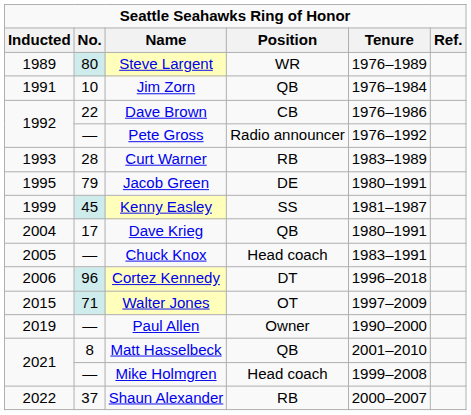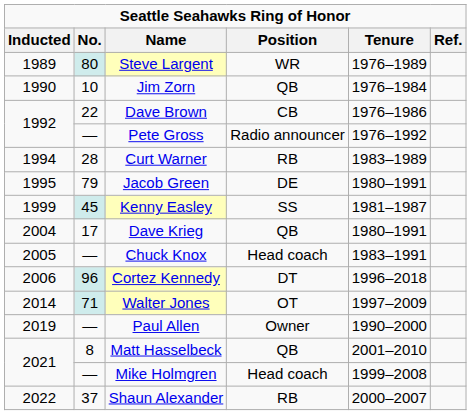(39, 87) 1991 -> (39, 87) 1990
(39, 159) 1993 -> (39, 159) 1994
(39, 302) 2015 -> (39, 302) 2014
